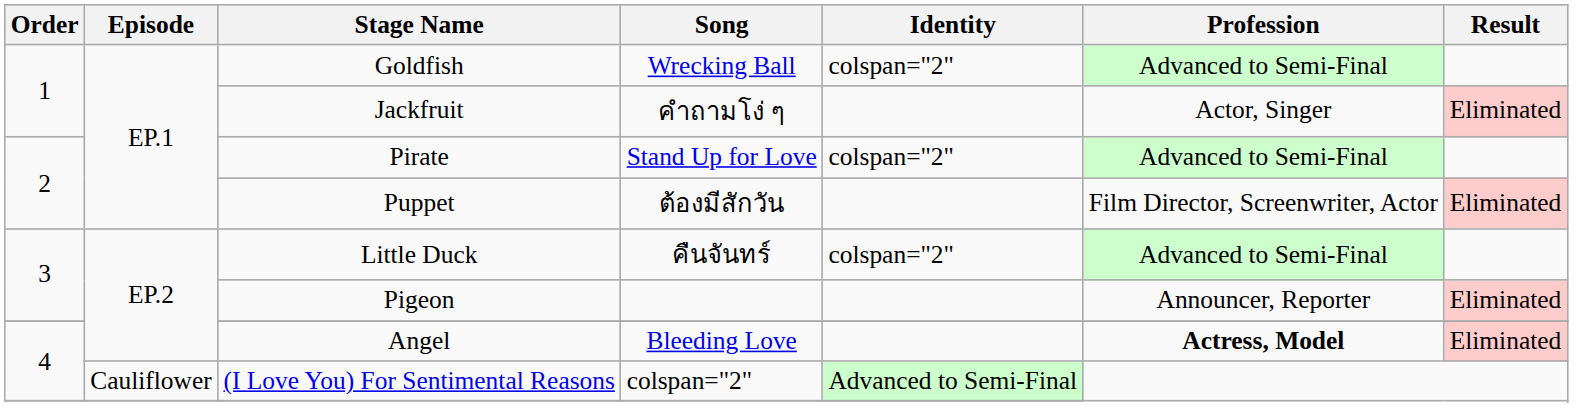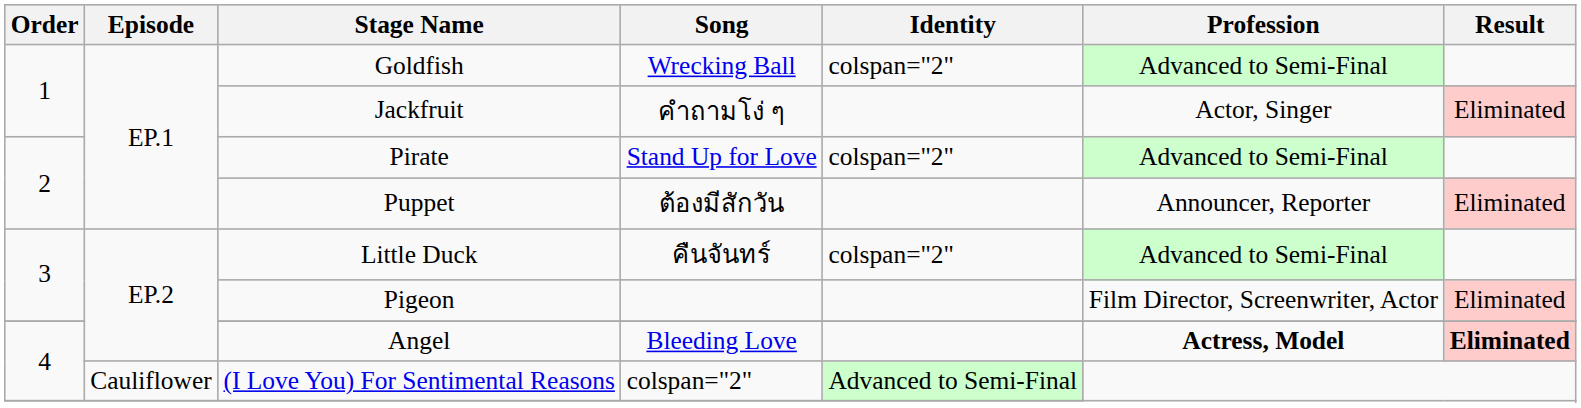(1263, 202) Film Director, Screenwriter, Actor -> (1263, 202) Announcer, Reporter
(1263, 300) Announcer, Reporter -> (1263, 300) Film Director, Screenwriter, Actor
(1505, 340) normal -> (1510, 340) bold
